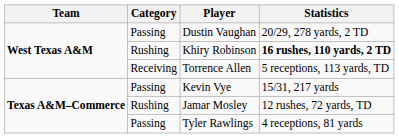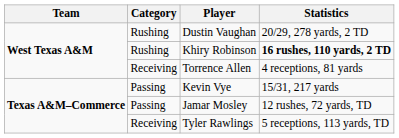(148, 32) Passing -> (150, 32) Rushing
(325, 68) 5 receptions, 113 yards, TD -> (312, 68) 4 receptions, 81 yards
(150, 105) Rushing -> (148, 105) Passing
(148, 123) Passing -> (154, 123) Receiving
(312, 123) 4 receptions, 81 yards -> (325, 123) 5 receptions, 113 yards, TD
